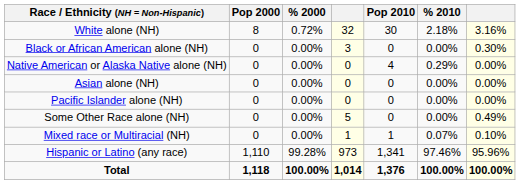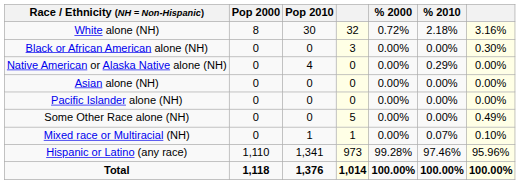columns swapped: (391, 13) <-> (307, 13)
